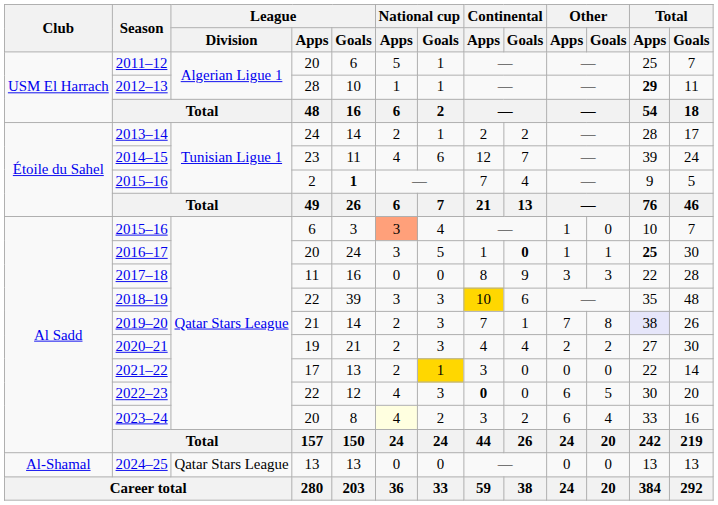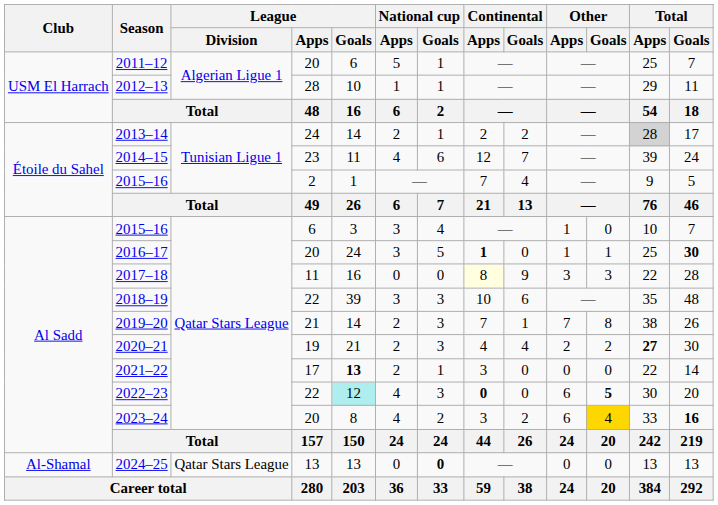(650, 87) bold -> (650, 87) normal
(650, 134) no background -> (650, 134) lightgrey background
(354, 181) bold -> (354, 181) normal
(396, 228) lightsalmon background -> (396, 228) no background
(483, 252) normal -> (483, 252) bold
(525, 252) bold -> (525, 252) normal
(650, 252) bold -> (650, 252) normal
(691, 252) normal -> (691, 252) bold
(483, 275) no background -> (483, 275) lightyellow background
(483, 299) gold background -> (483, 299) no background
(650, 323) lavender background -> (650, 323) no background
(650, 346) normal -> (650, 346) bold
(354, 370) normal -> (354, 370) bold
(441, 370) gold background -> (441, 370) no background
(354, 393) no background -> (354, 393) paleturquoise background
(608, 393) normal -> (608, 393) bold
(396, 417) lightyellow background -> (396, 417) no background
(608, 417) no background -> (608, 417) gold background
(691, 417) normal -> (691, 417) bold
(441, 464) normal -> (441, 464) bold
